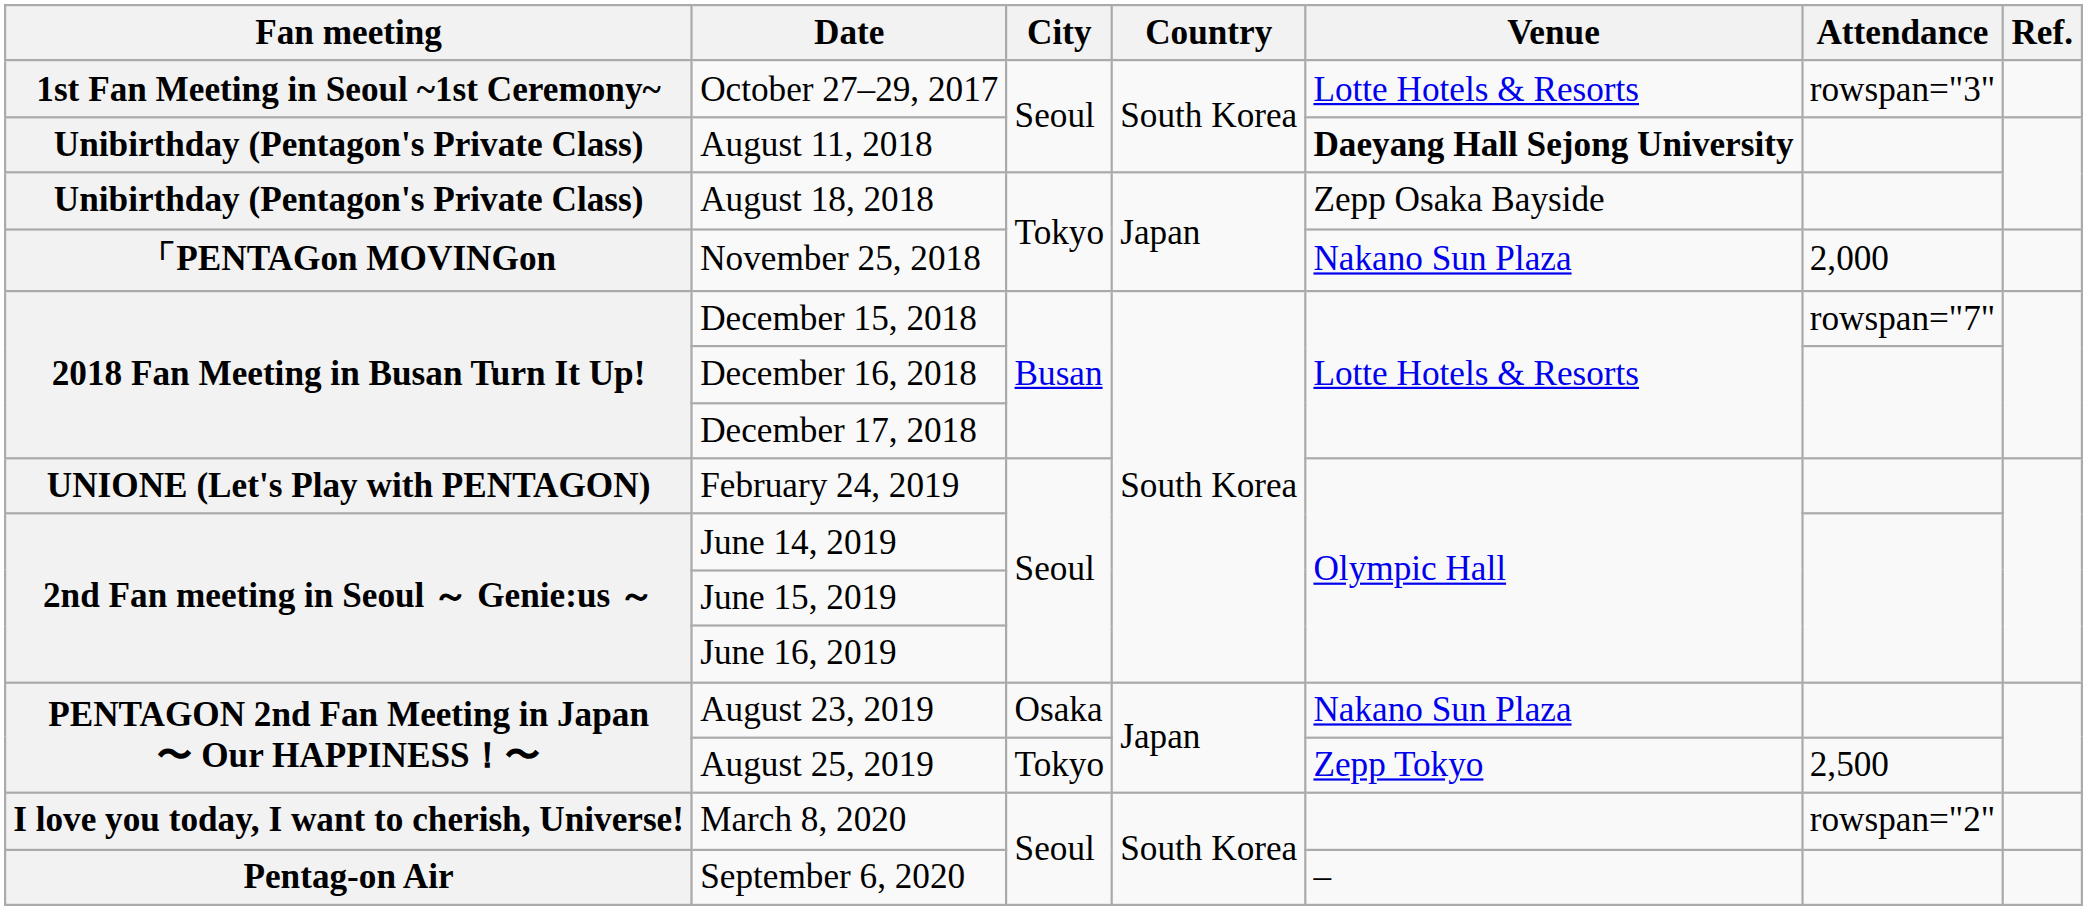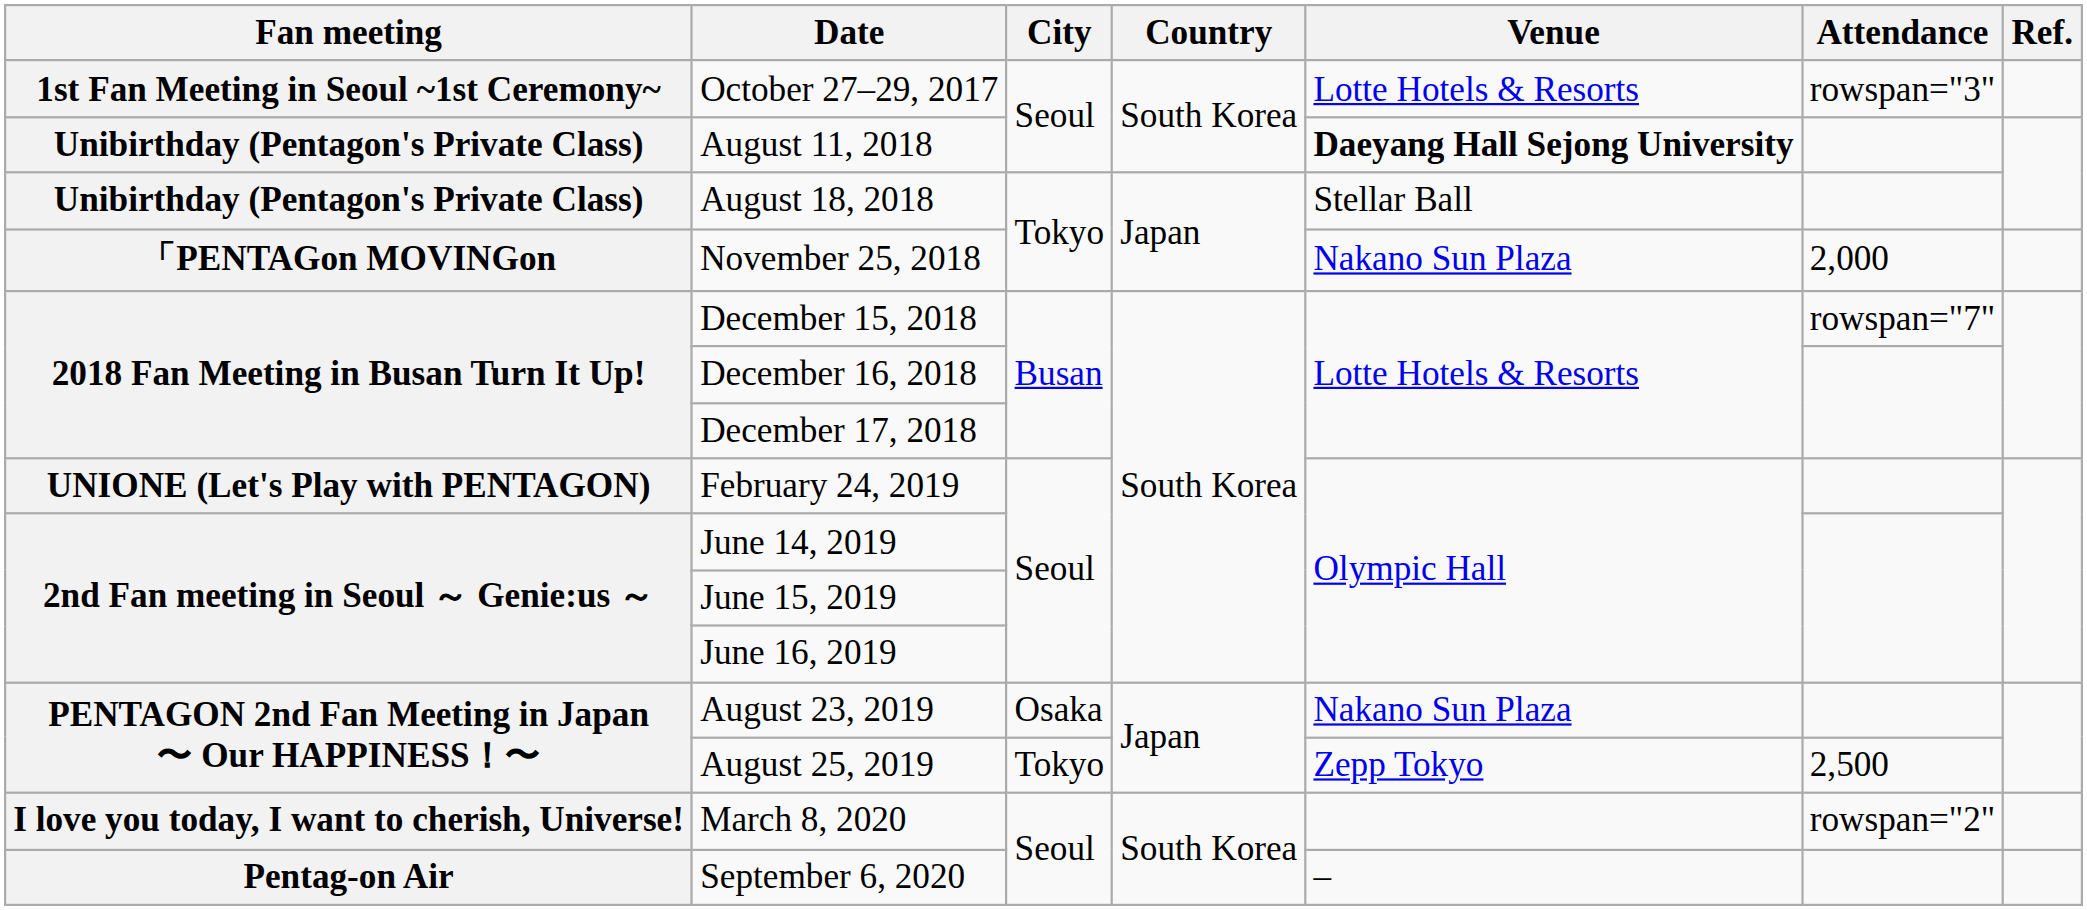(1459, 199) Zepp Osaka Bayside -> (1393, 199) Stellar Ball
